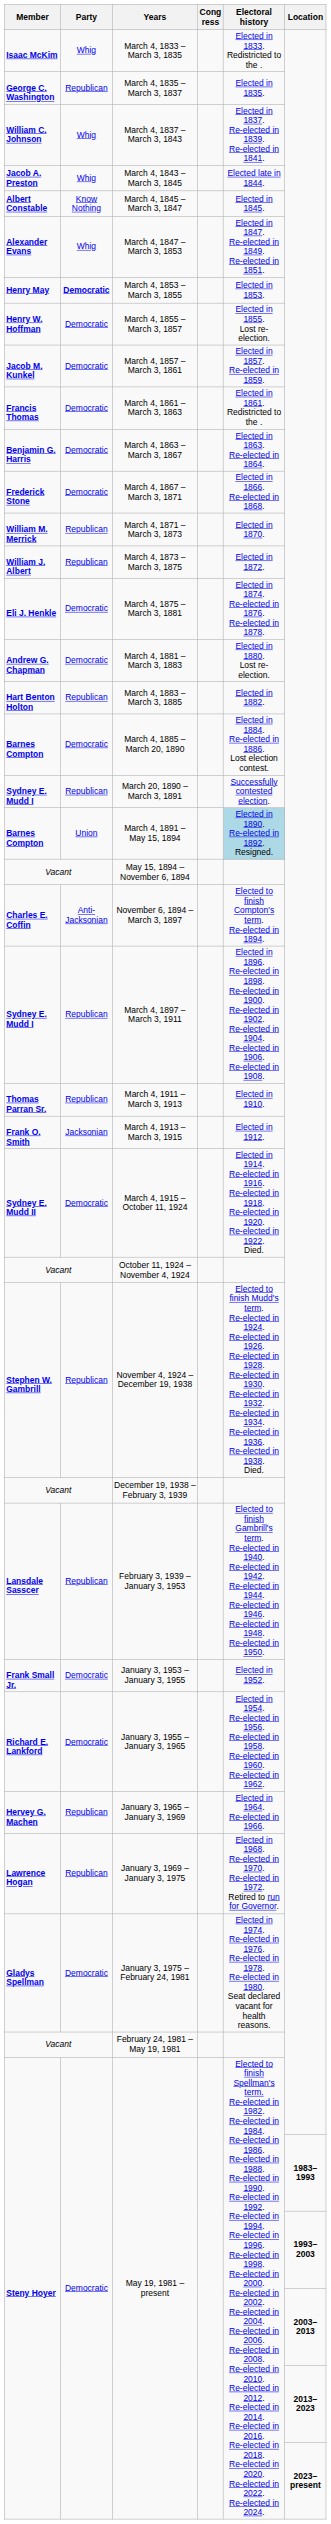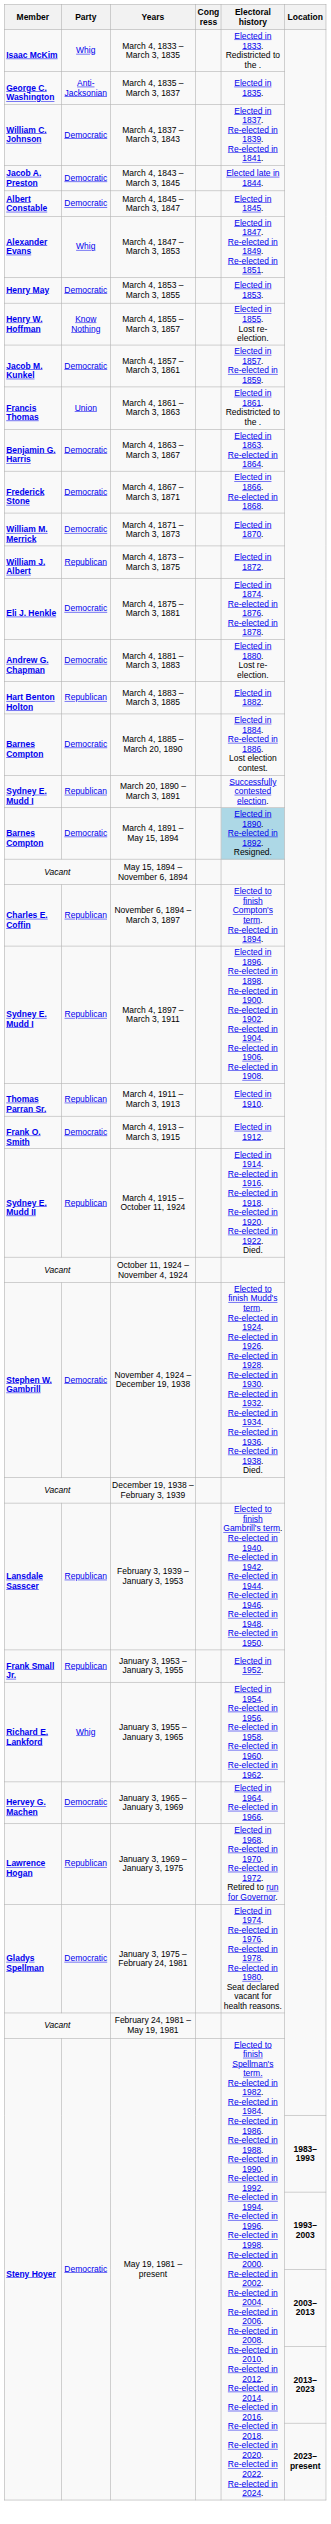(86, 88) Republican -> (86, 88) Anti-Jacksonian
(86, 135) Whig -> (86, 135) Democratic
(86, 178) Whig -> (86, 178) Democratic
(86, 203) Know Nothing -> (86, 203) Democratic
(86, 290) bold -> (86, 290) normal
(86, 324) Democratic -> (86, 324) Know Nothing
(86, 408) Democratic -> (86, 408) Union
(86, 529) Republican -> (86, 529) Democratic
(86, 833) Union -> (86, 833) Democratic
(86, 915) Anti-Jacksonian -> (86, 915) Republican
(86, 1132) Jacksonian -> (86, 1132) Democratic
(86, 1203) Democratic -> (86, 1203) Republican
(86, 1380) Republican -> (86, 1380) Democratic
(86, 1675) Democratic -> (86, 1666) Republican
(86, 1741) Democratic -> (86, 1732) Whig
(86, 1812) Republican -> (86, 1803) Democratic
